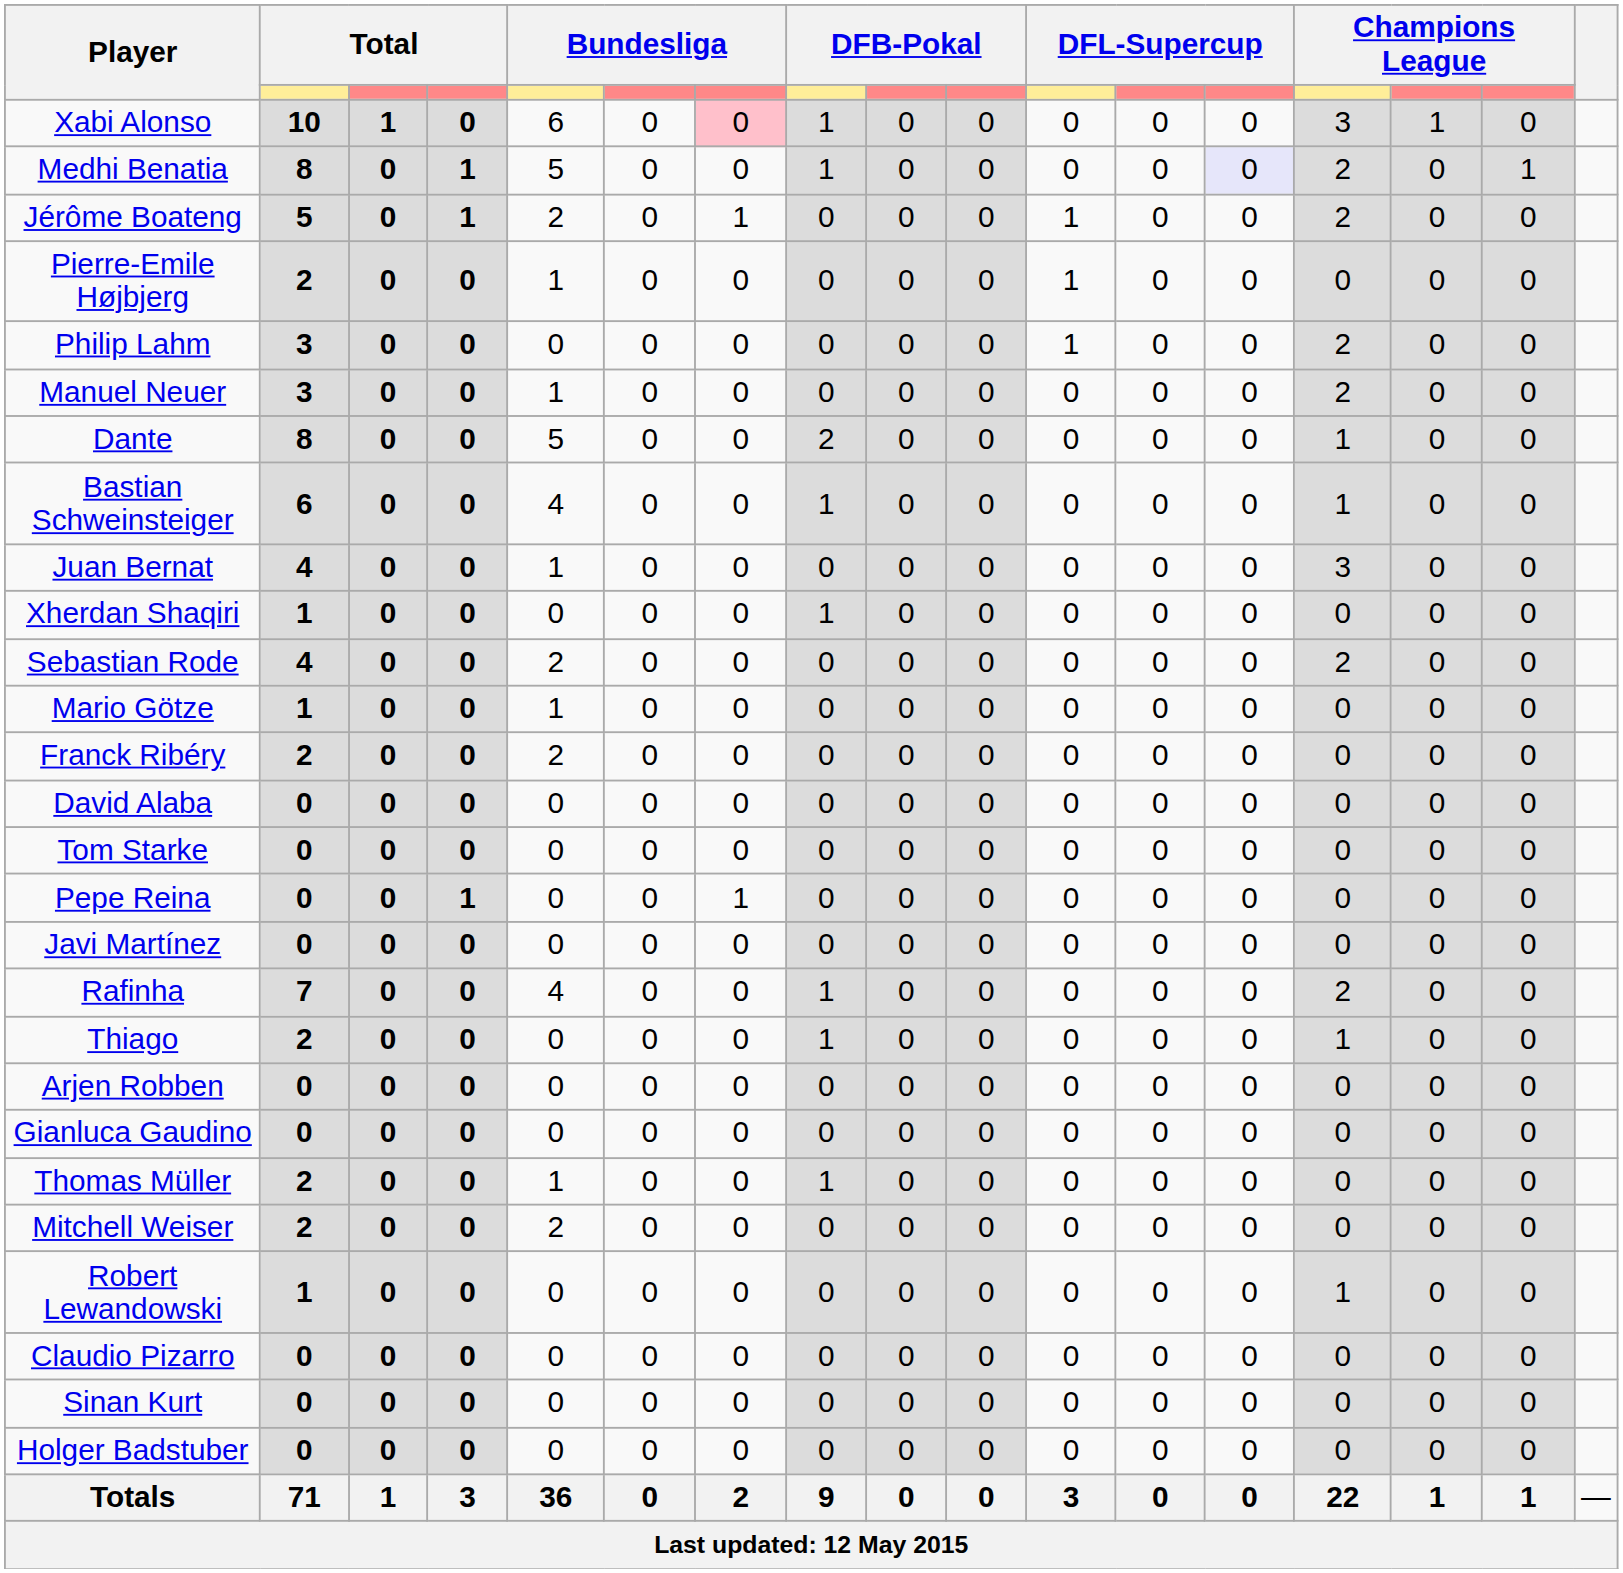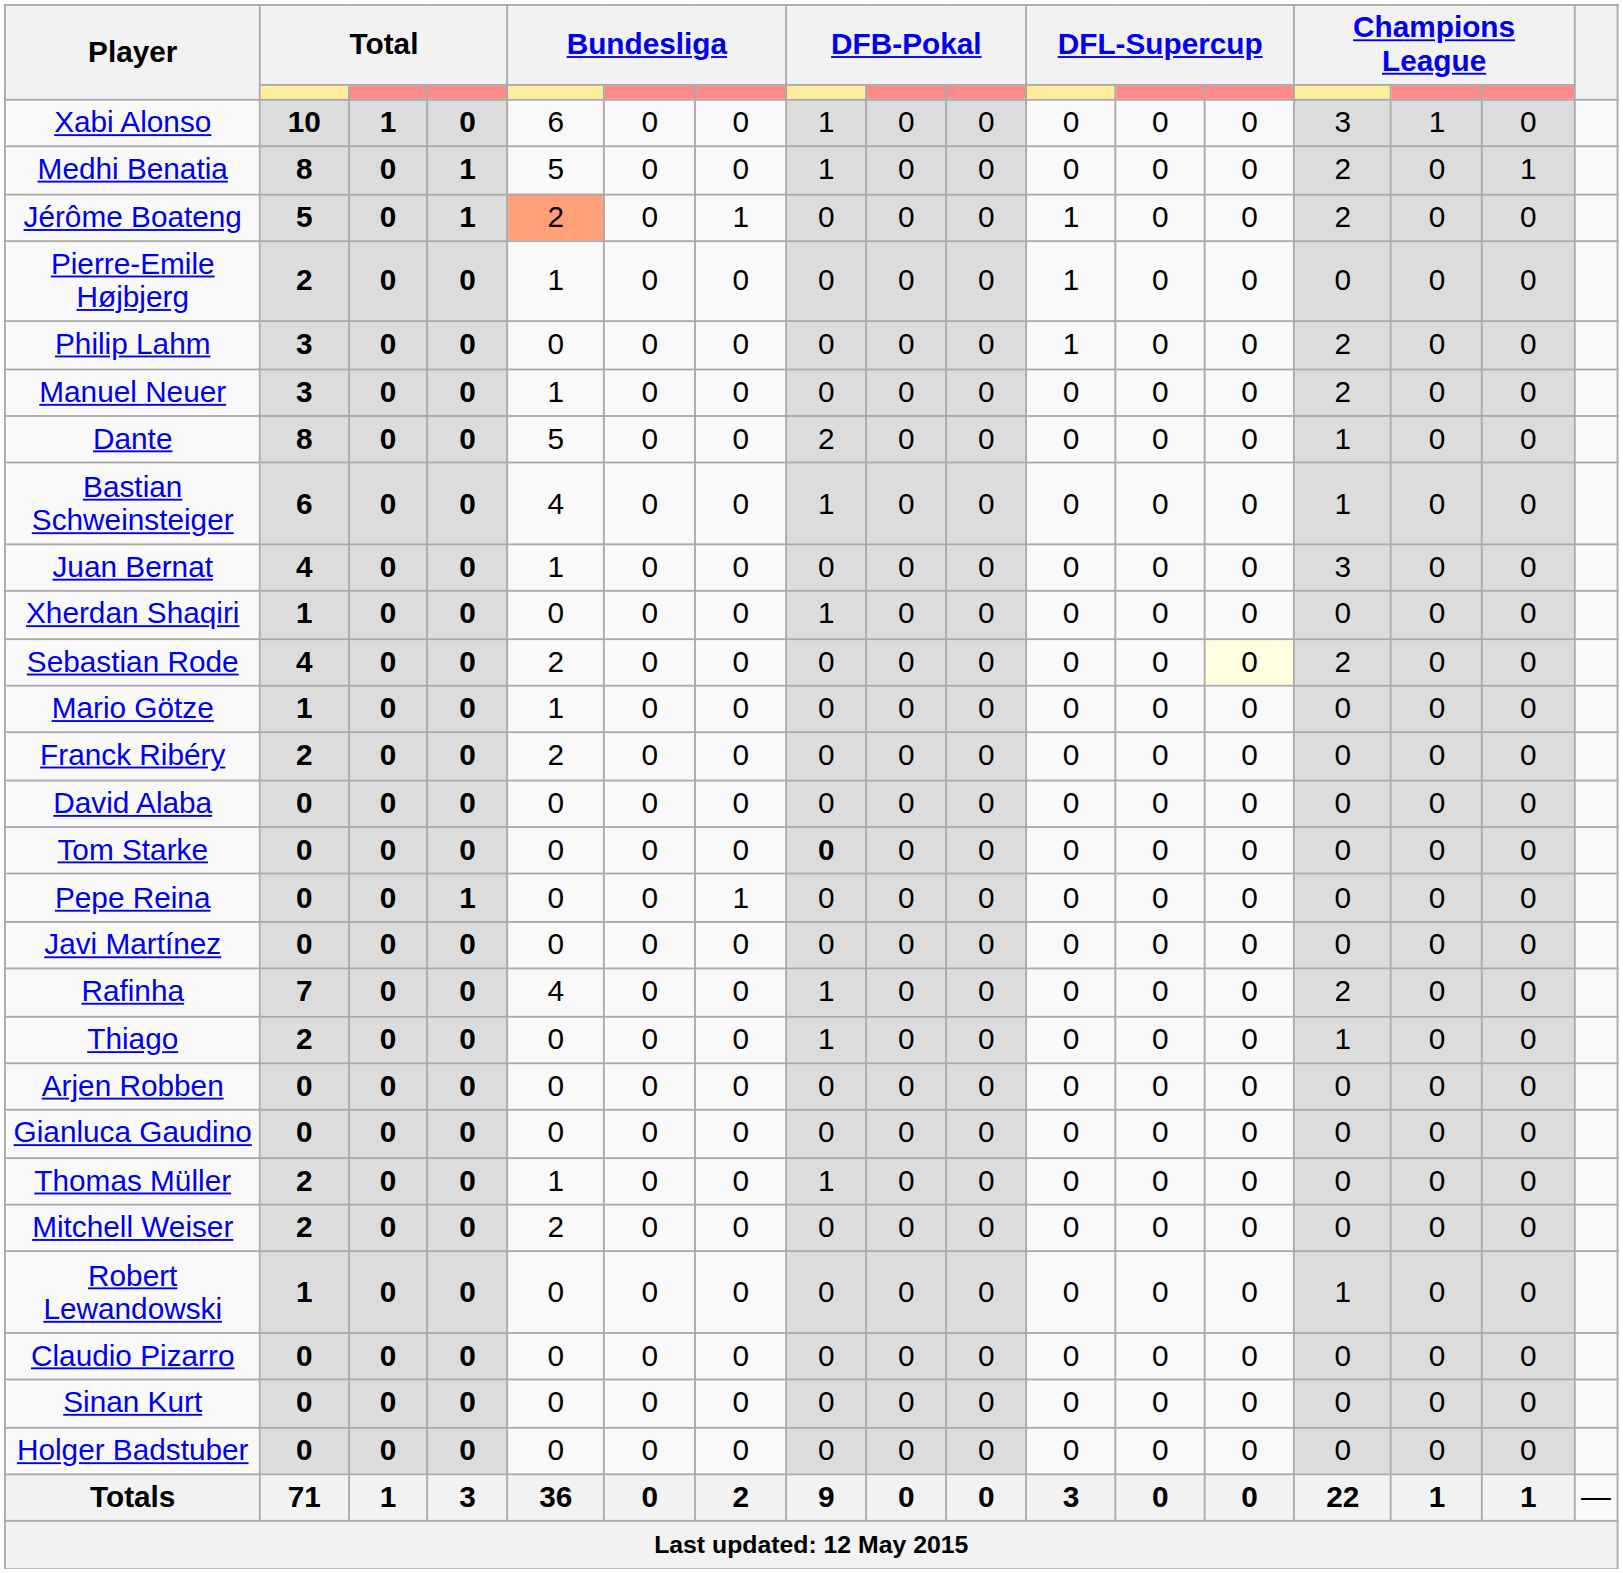(741, 122) pink background -> (741, 122) no background
(1249, 169) lavender background -> (1249, 169) no background
(556, 216) no background -> (556, 216) lightsalmon background
(1249, 661) no background -> (1249, 661) lightyellow background
(826, 850) normal -> (826, 850) bold
